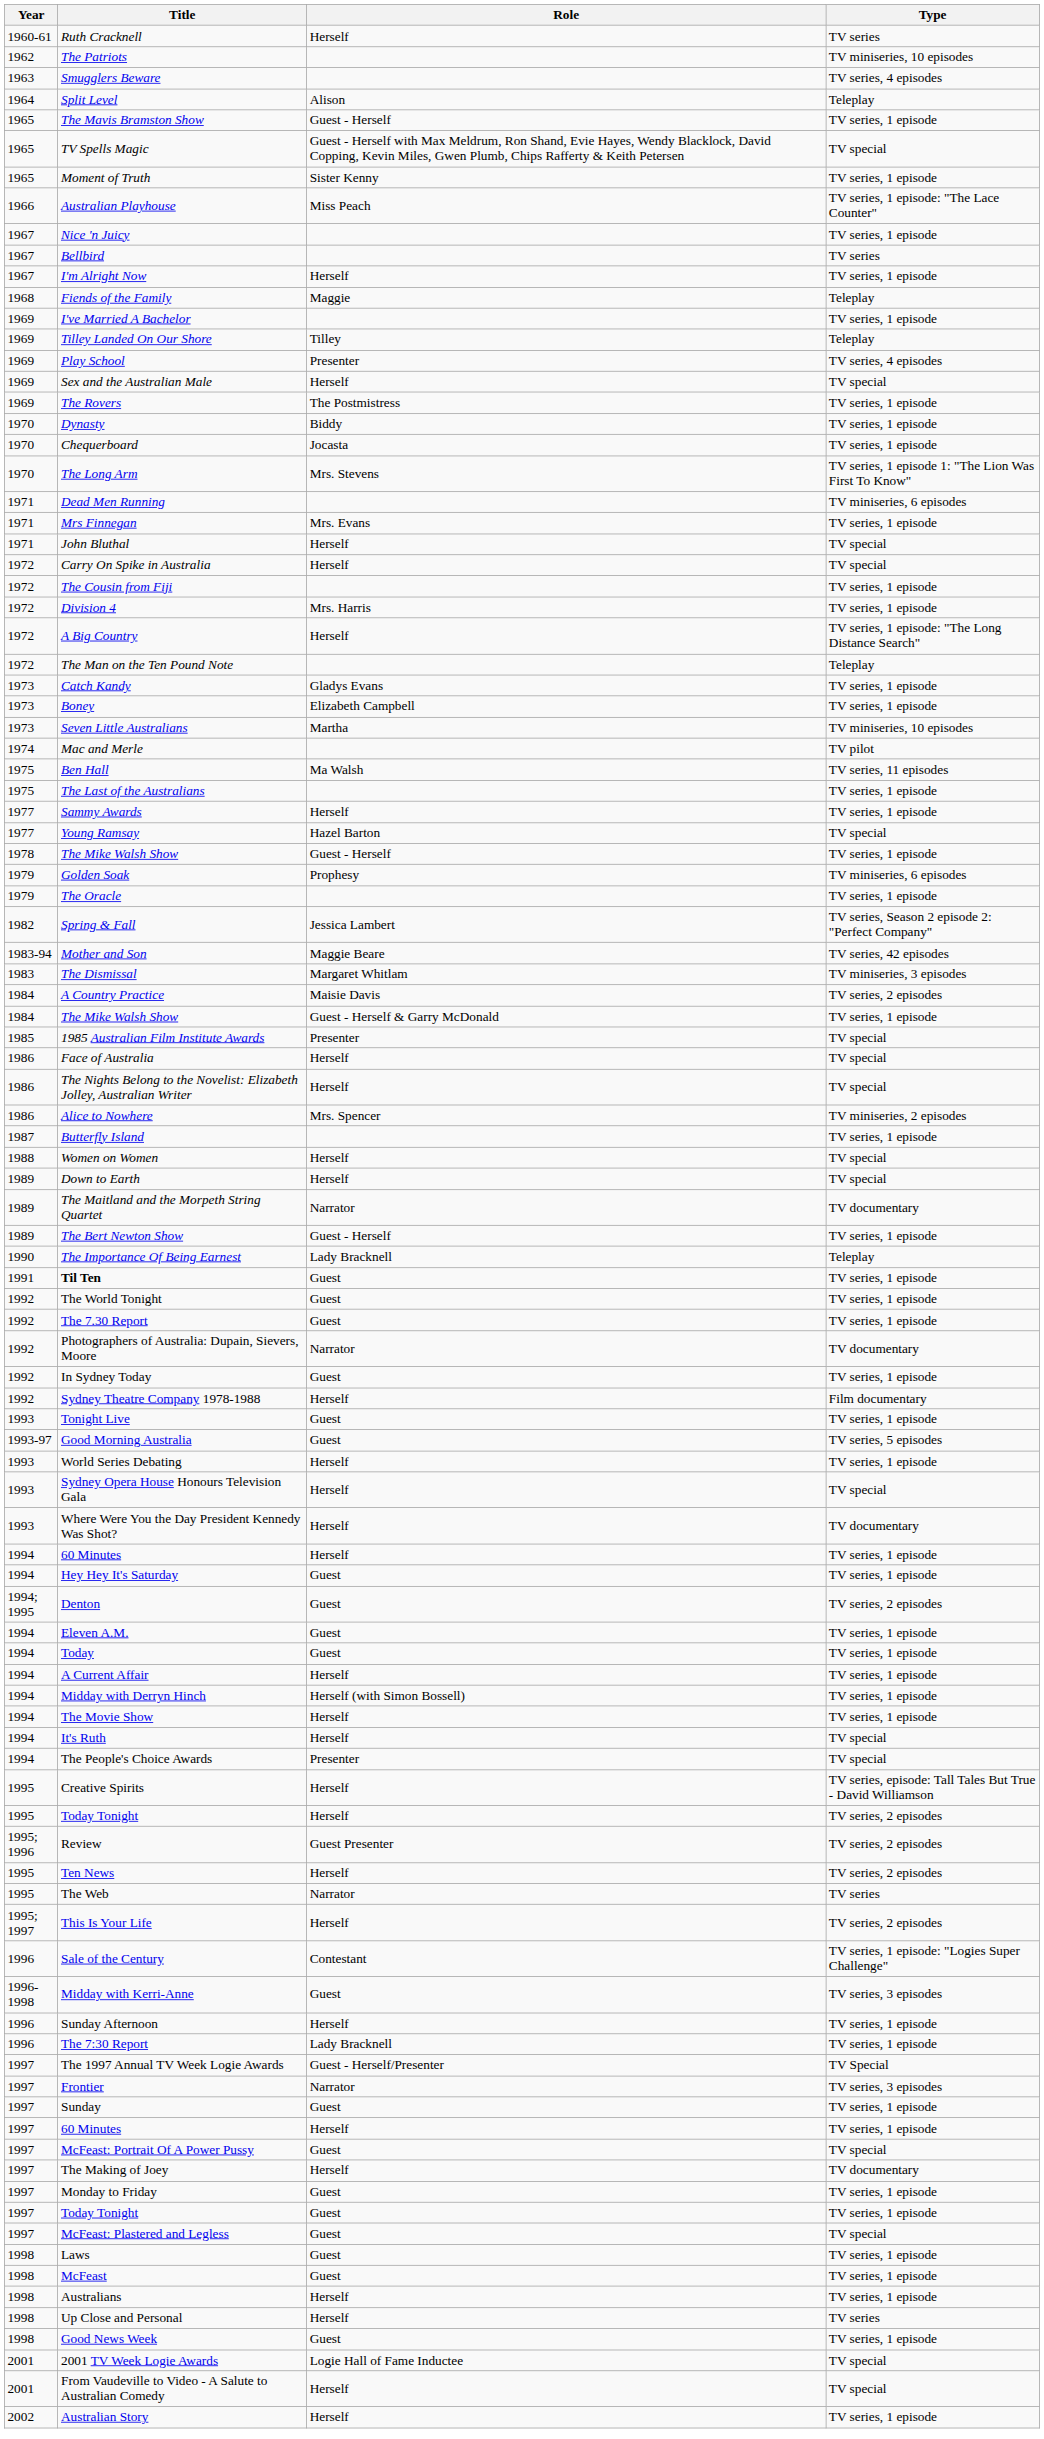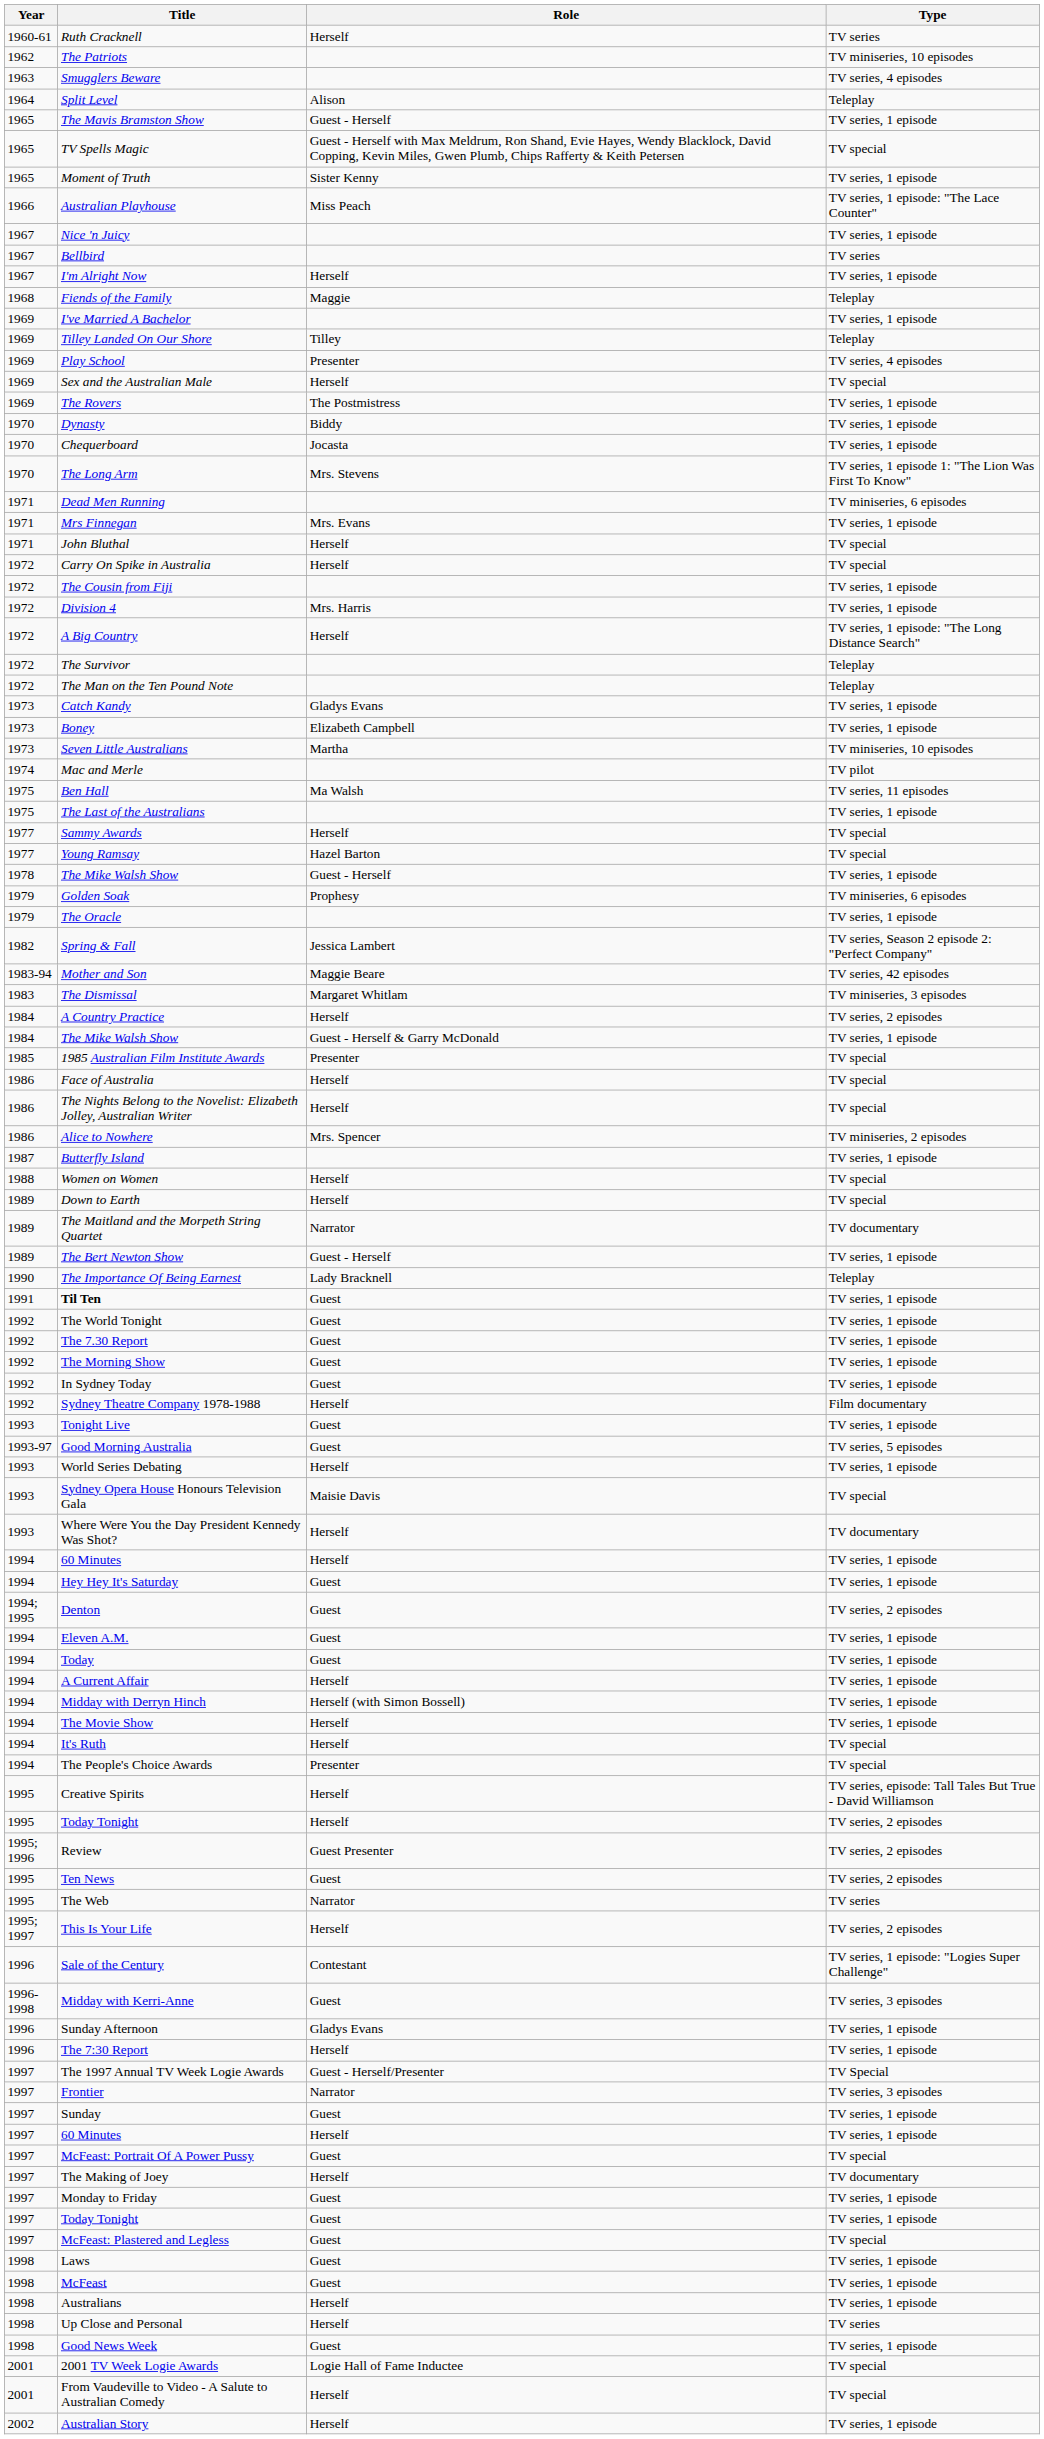+ row: (21, 664)
(883, 811) TV series, 1 episode -> (858, 832) TV special
(345, 995) Maisie Davis -> (329, 1016) Herself
+ row: (21, 1362)
- row: (21, 1348)
(329, 1489) Herself -> (345, 1496) Maisie Davis
(329, 1873) Herself -> (325, 1879) Guest
(329, 2023) Herself -> (346, 2029) Gladys Evans
(351, 2044) Lady Bracknell -> (329, 2050) Herself
